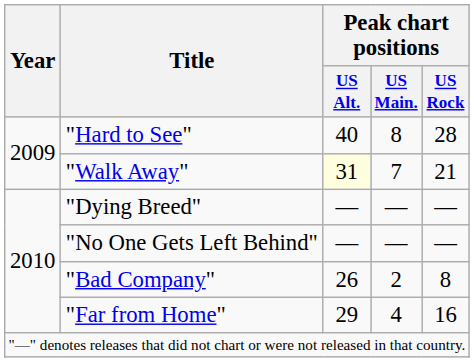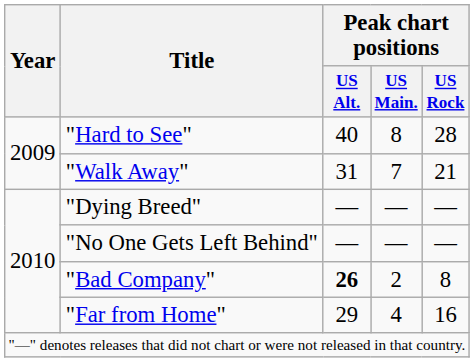(347, 170) lightyellow background -> (347, 170) no background
(347, 279) normal -> (347, 279) bold
